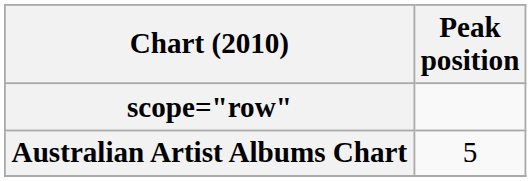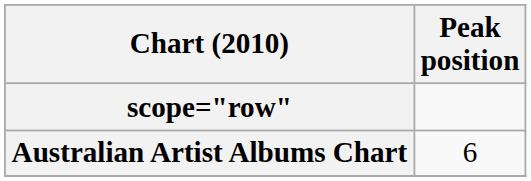(470, 152) 5 -> (470, 152) 6
